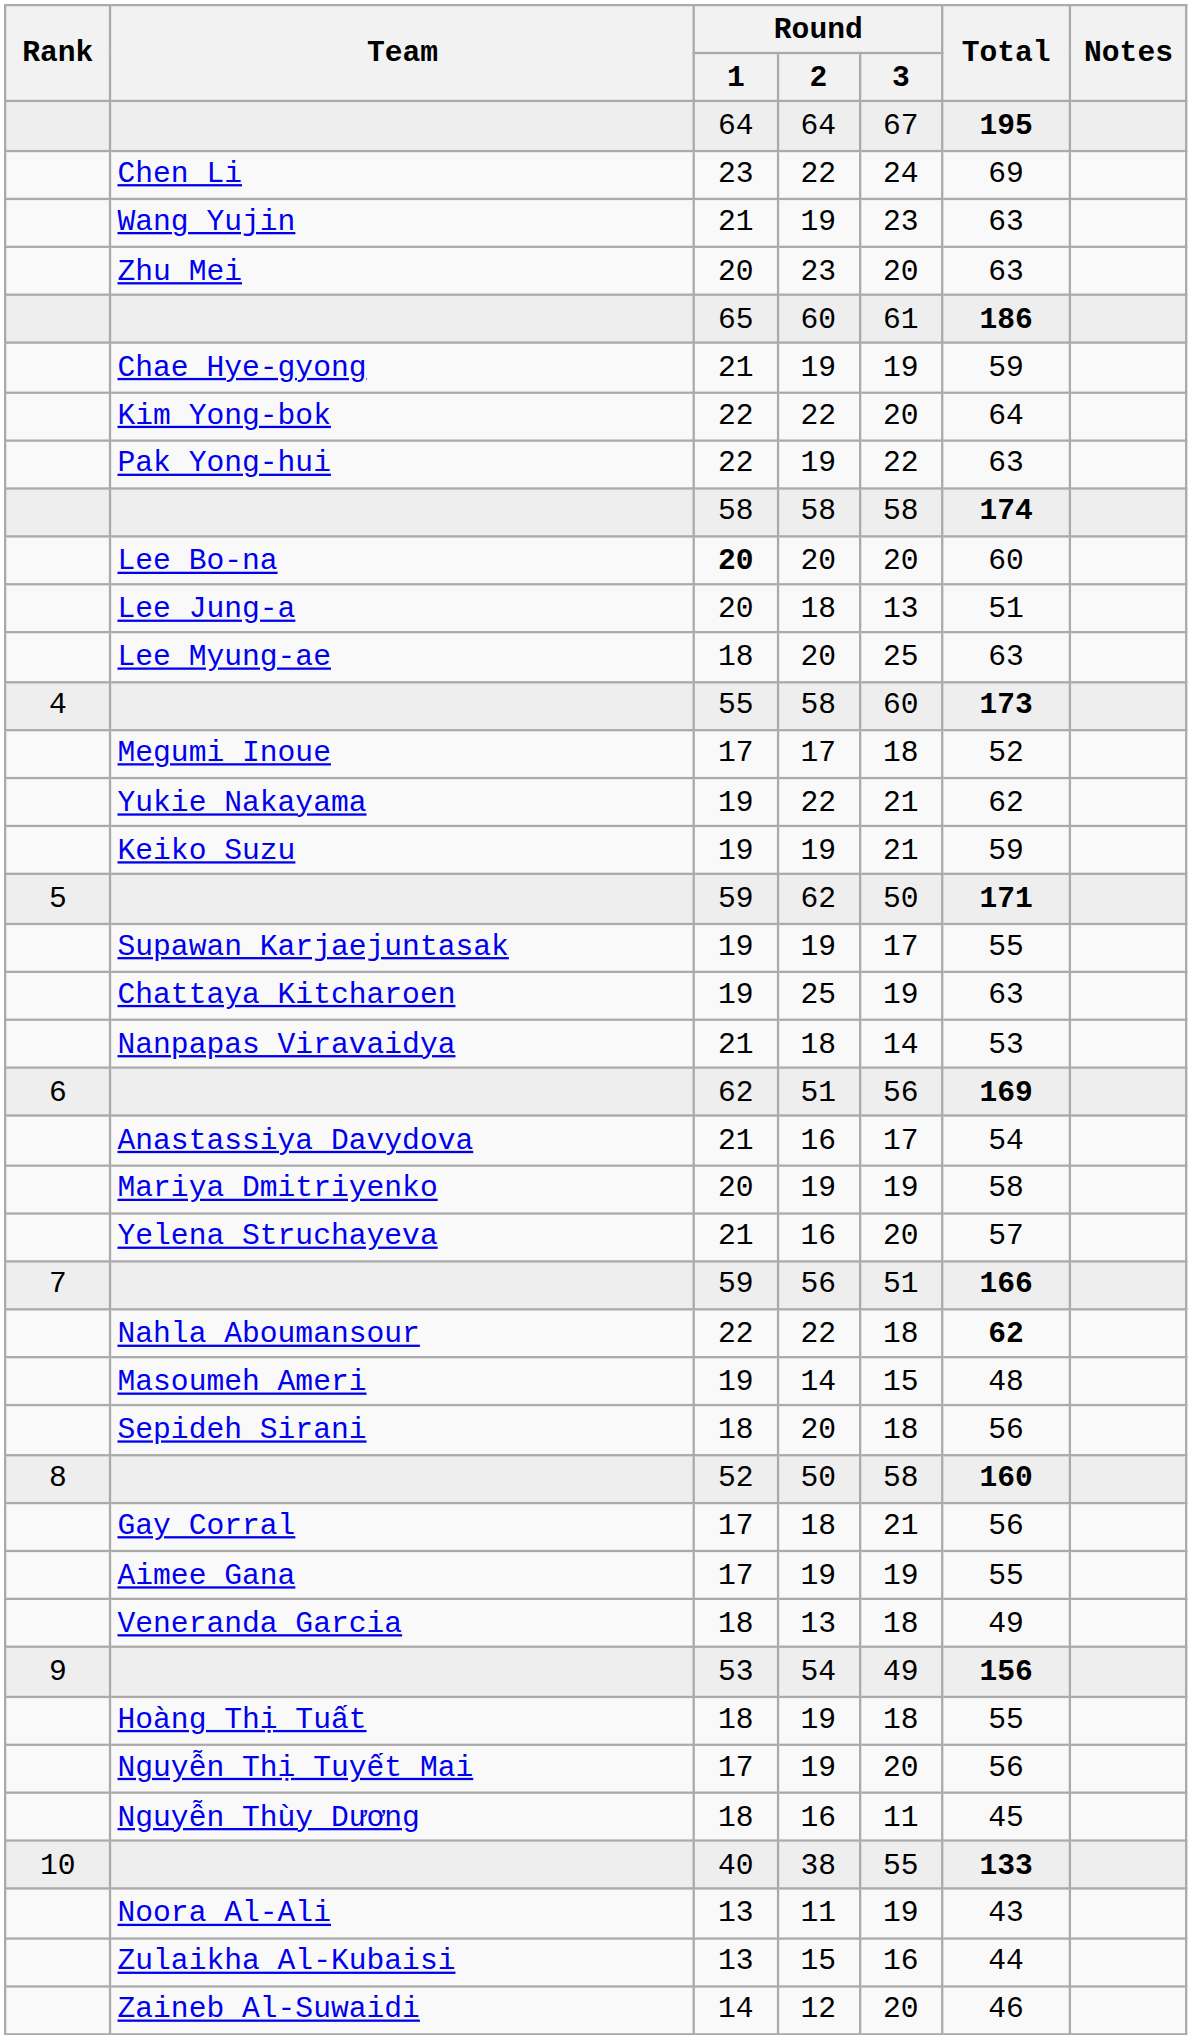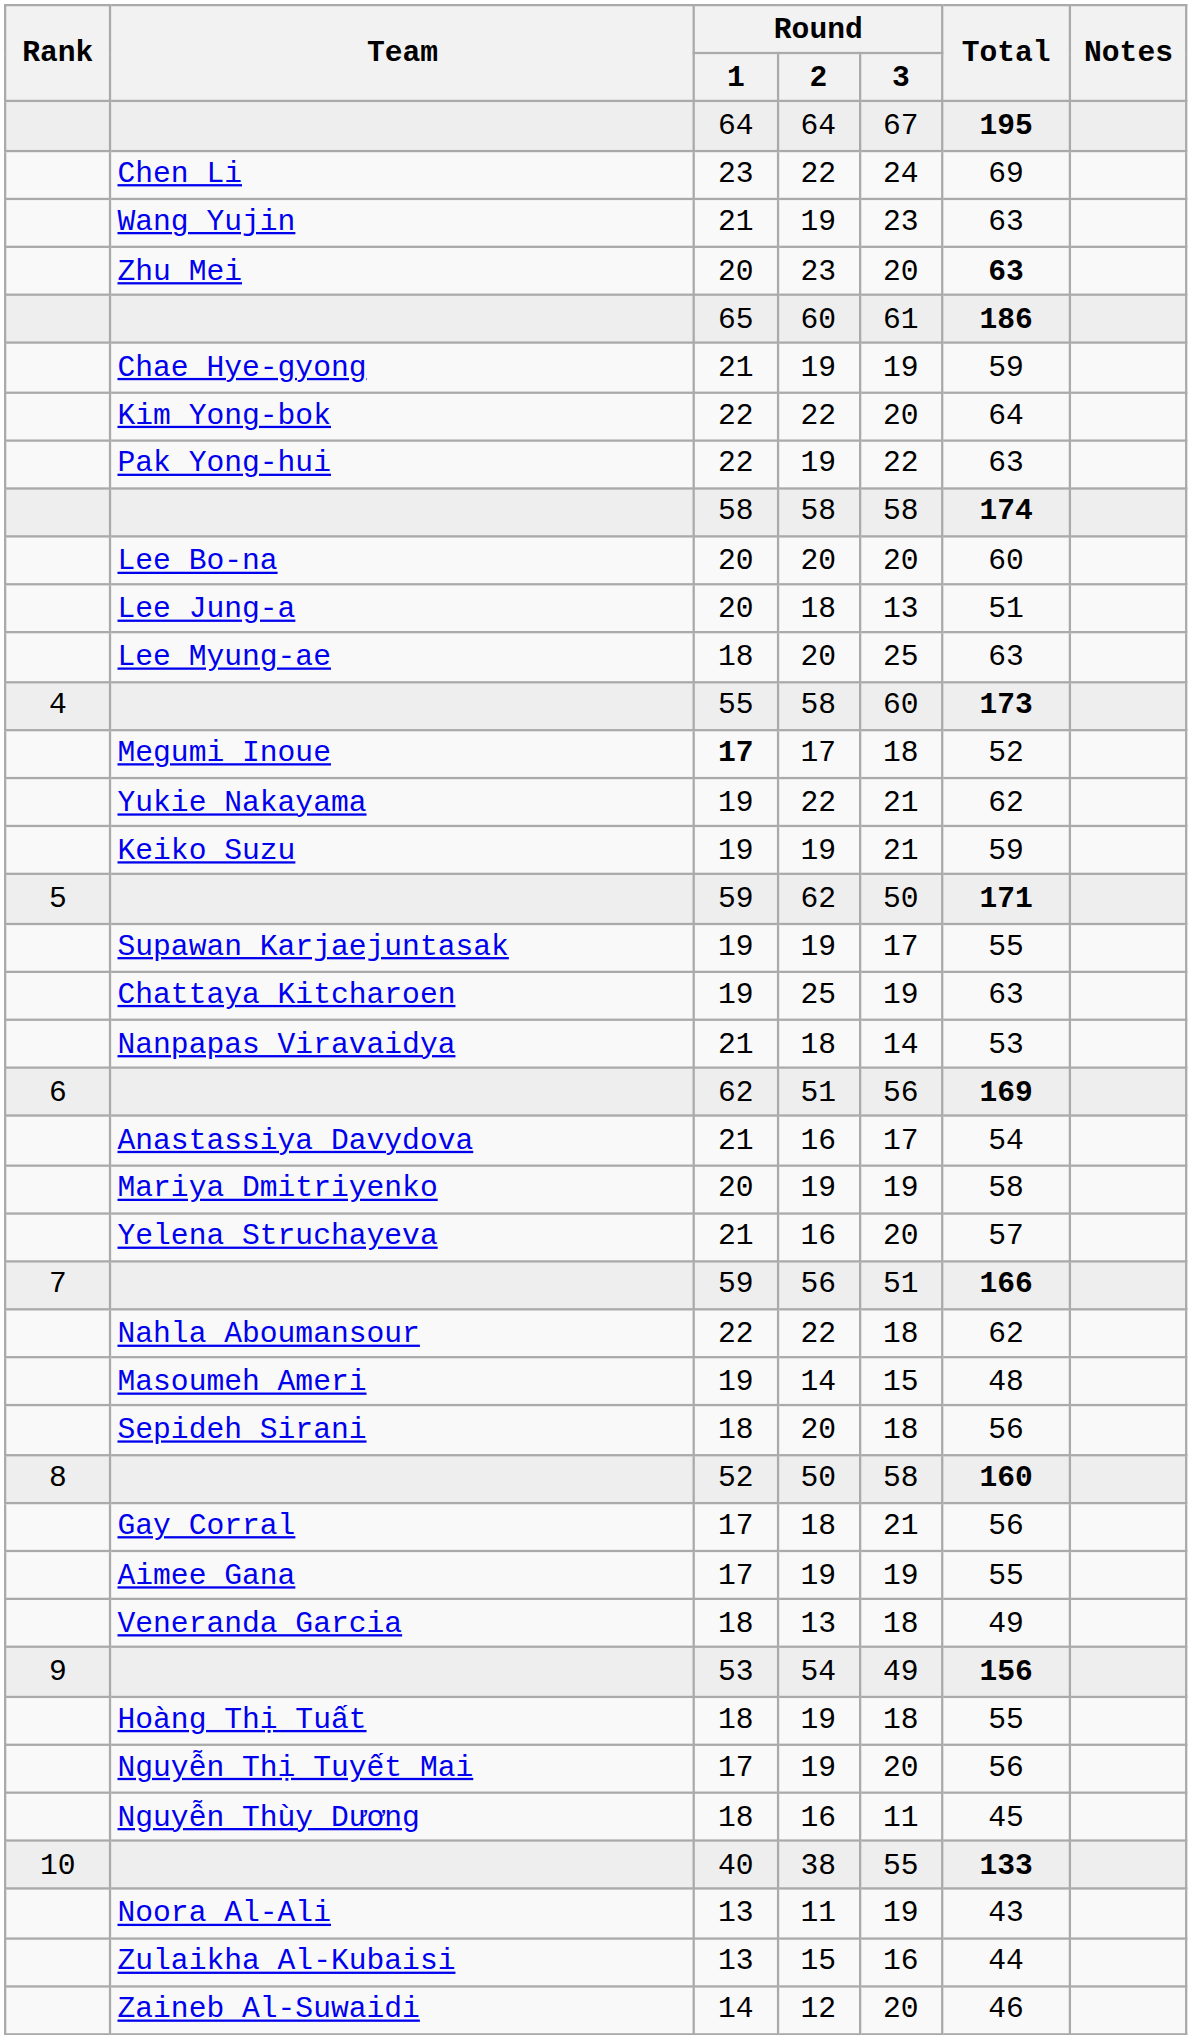(1006, 271) normal -> (1006, 271) bold
(736, 561) bold -> (736, 561) normal
(736, 754) normal -> (736, 754) bold
(1006, 1334) bold -> (1006, 1334) normal
